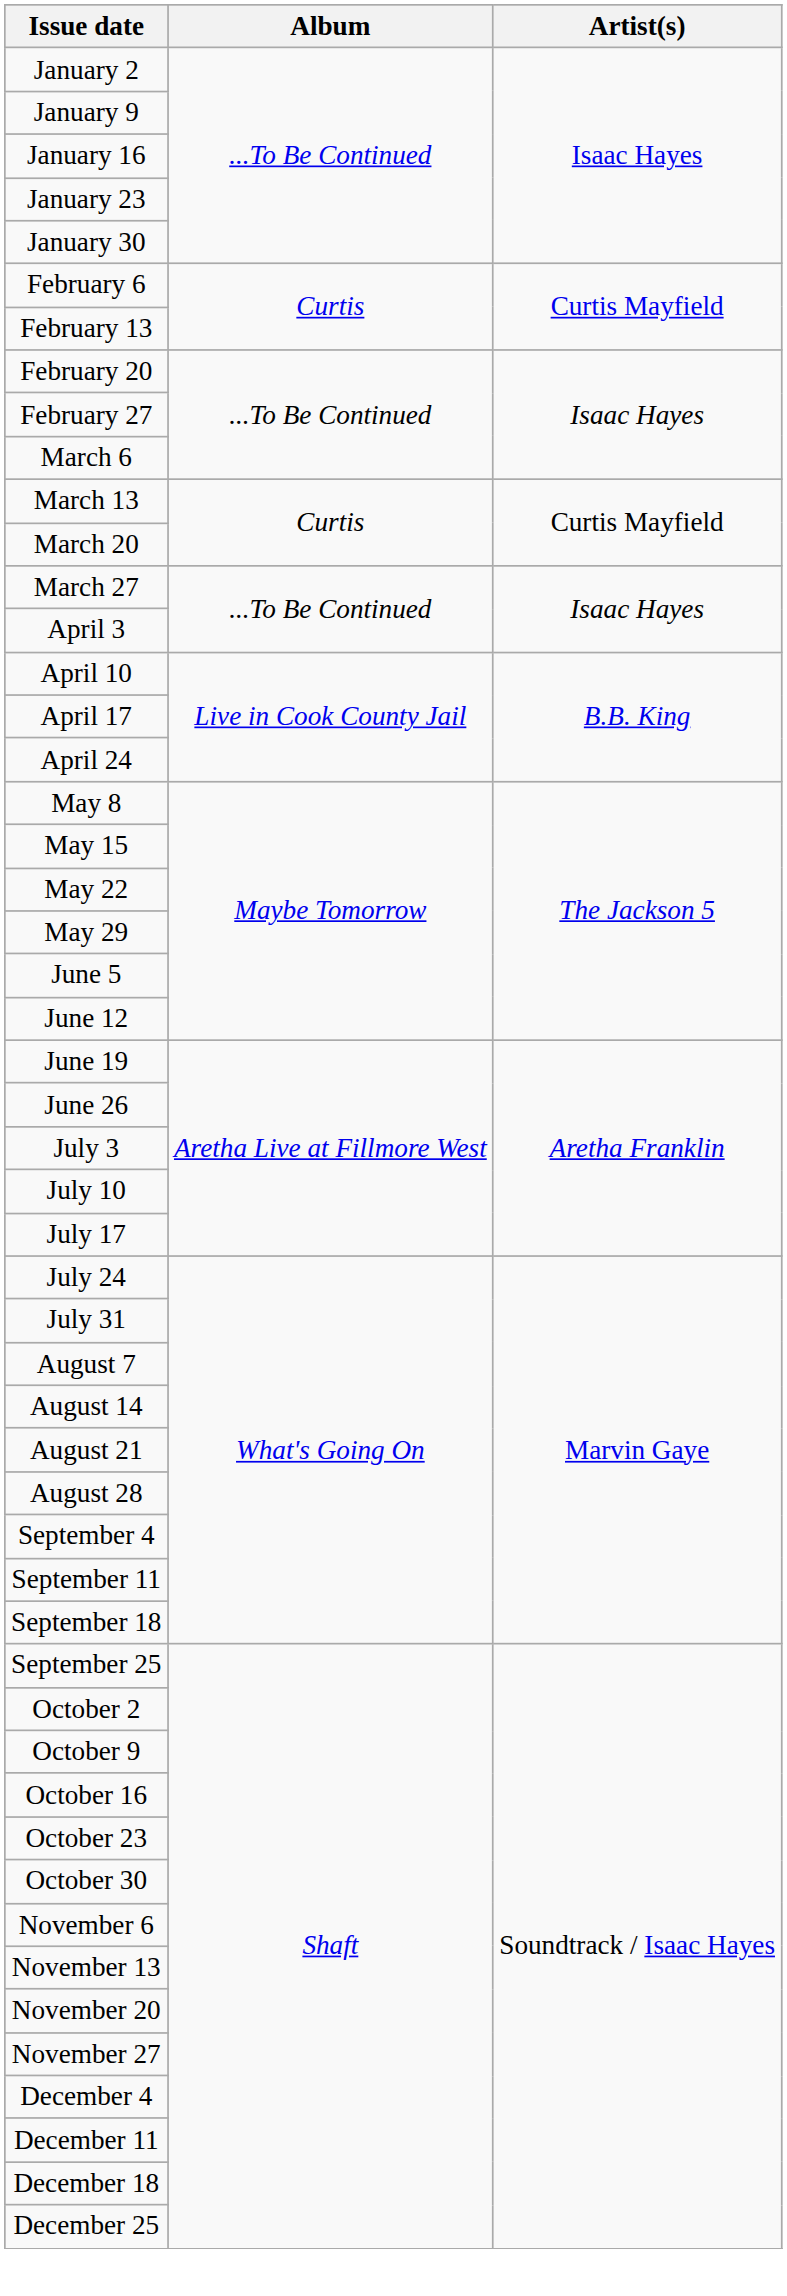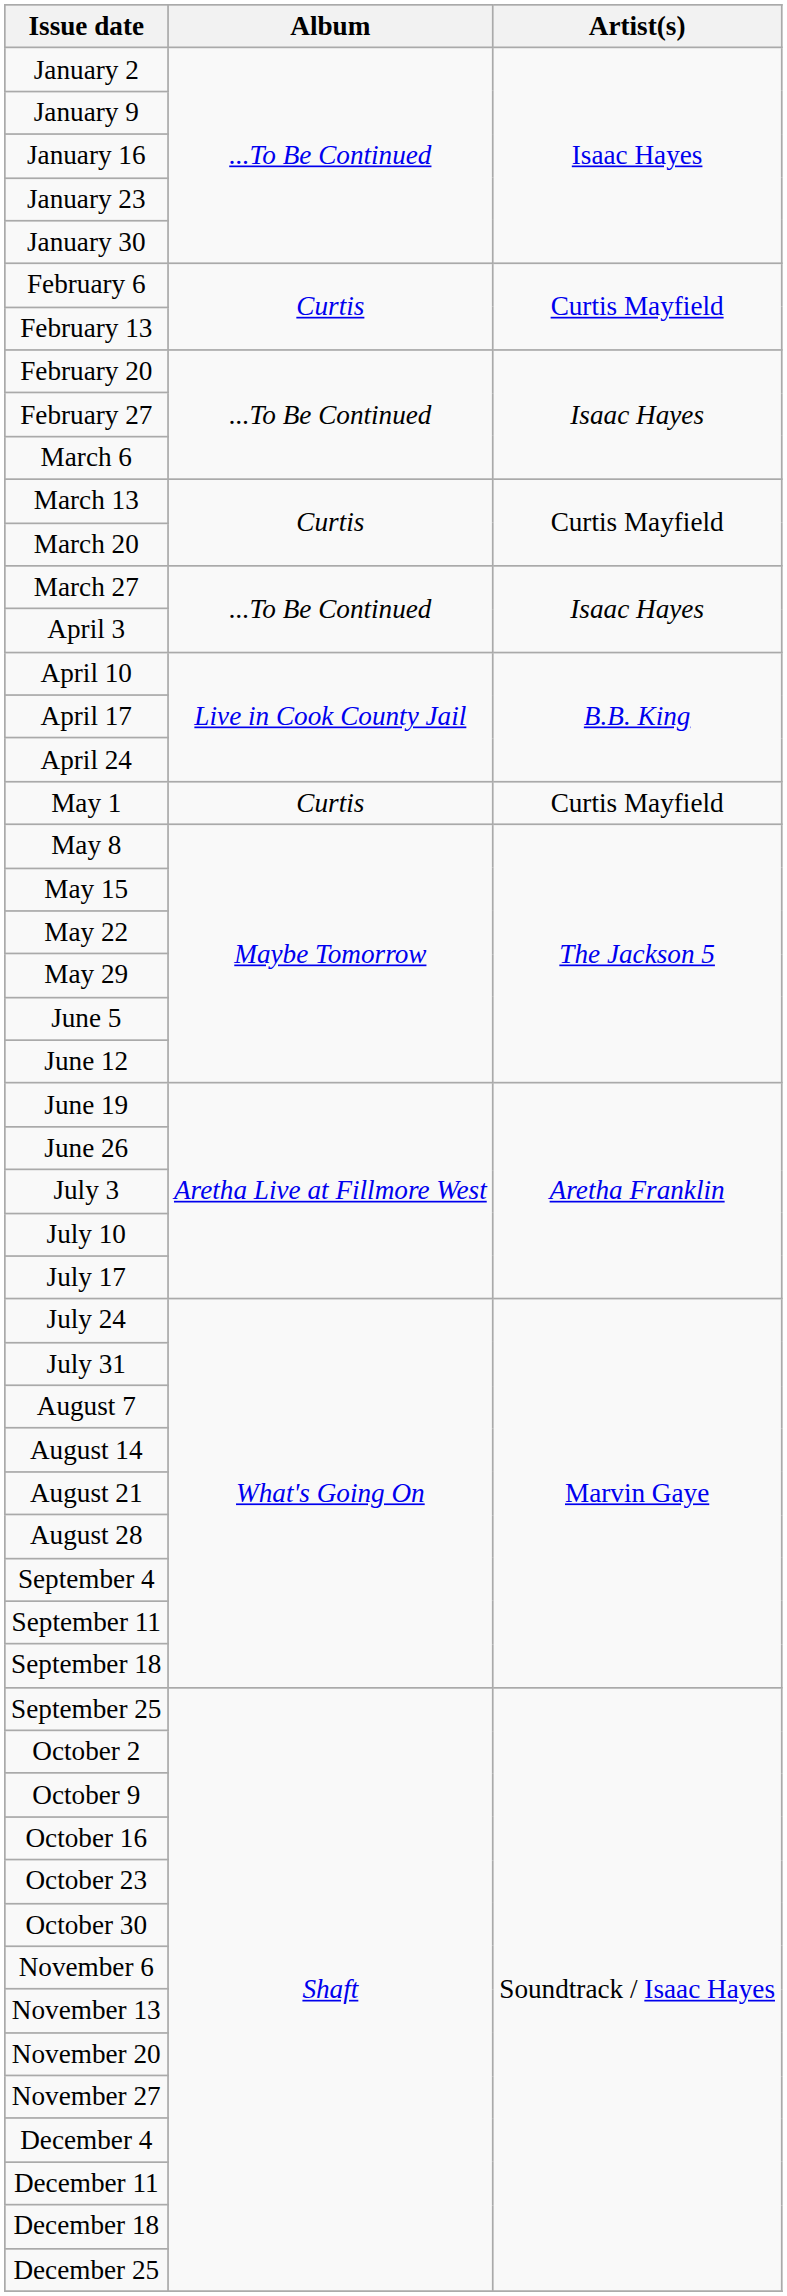+ row: (86, 802)
